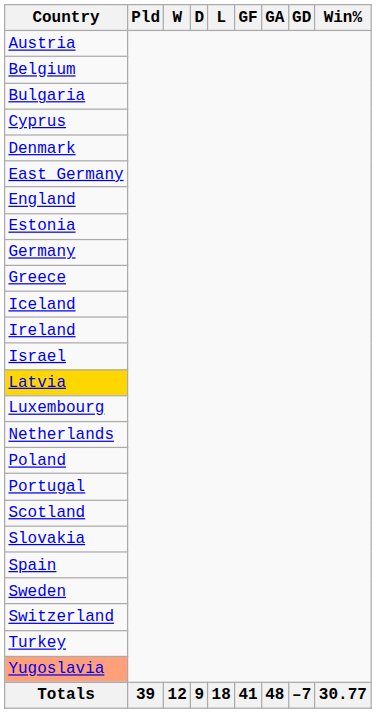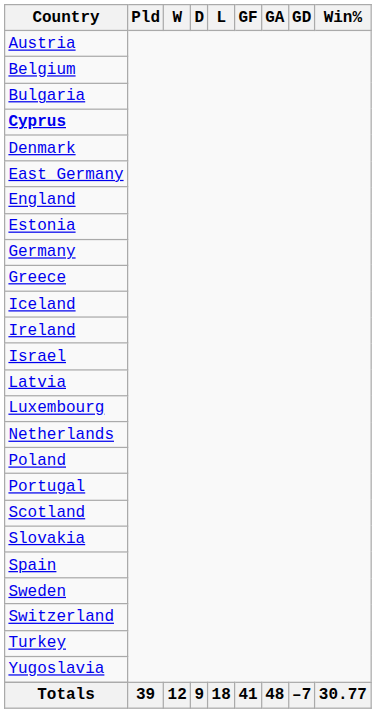(37, 122) normal -> (37, 122) bold
(37, 382) gold background -> (37, 382) no background
(56, 669) lightsalmon background -> (56, 669) no background
